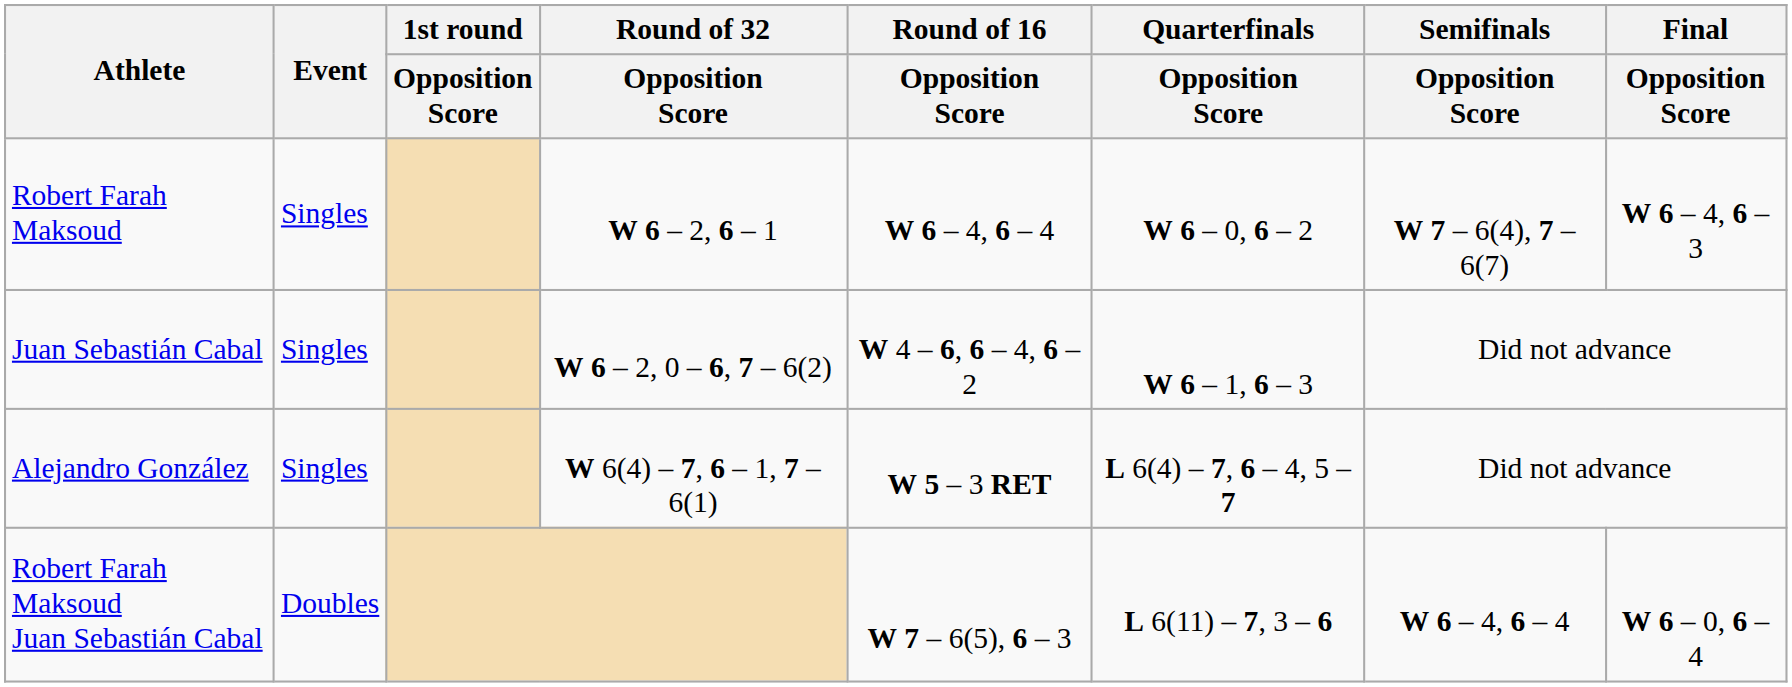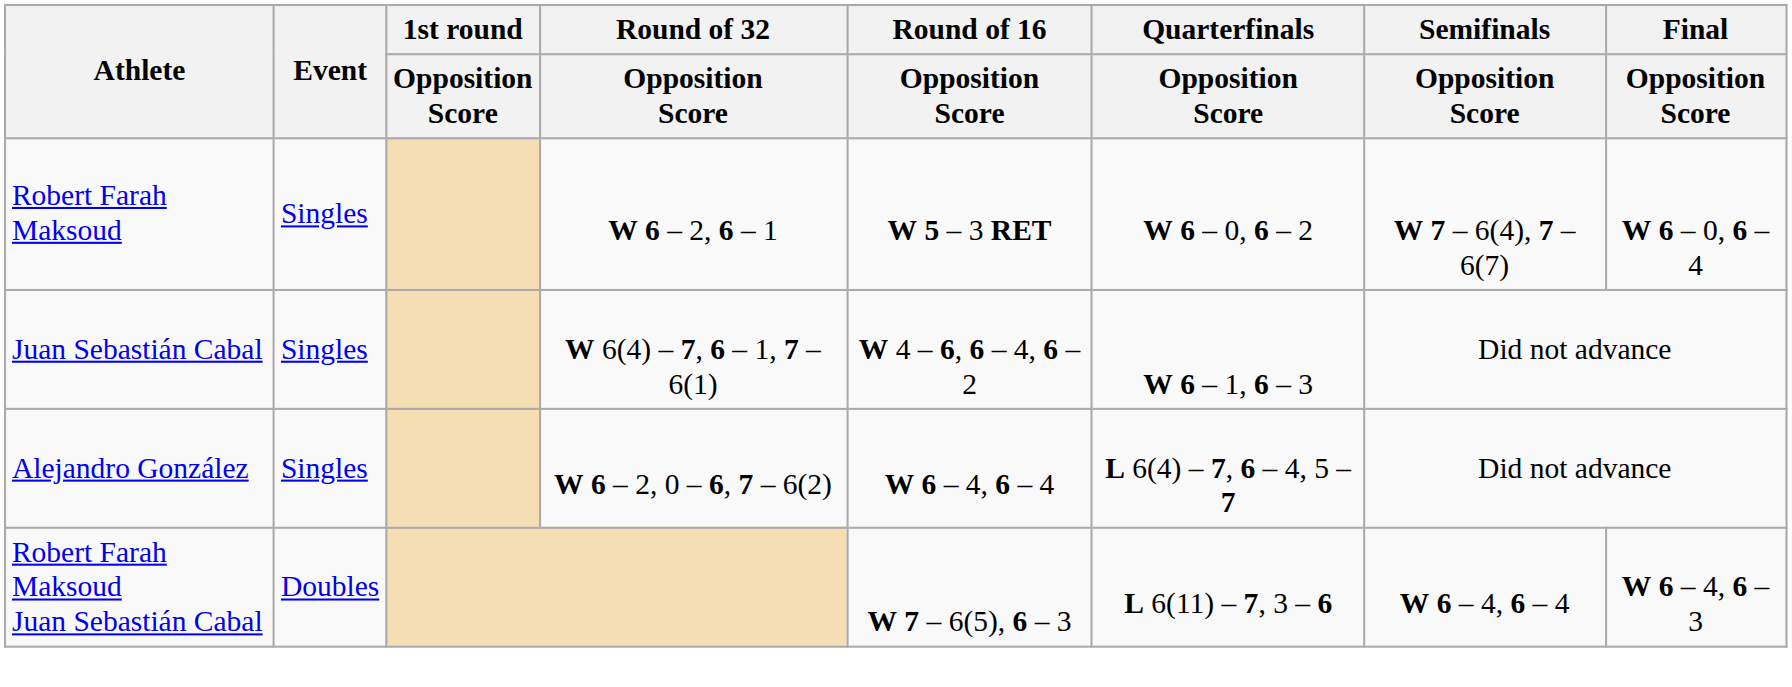(970, 231) W 6 – 4, 6 – 4 -> (970, 231) W 5 – 3 RET
(1696, 231) W 6 – 4, 6 – 3 -> (1696, 248) W 6 – 0, 6 – 4
(693, 366) W 6 – 2, 0 – 6, 7 – 6(2) -> (693, 366) W 6(4) – 7, 6 – 1, 7 – 6(1)
(693, 485) W 6(4) – 7, 6 – 1, 7 – 6(1) -> (693, 485) W 6 – 2, 0 – 6, 7 – 6(2)
(970, 485) W 5 – 3 RET -> (970, 485) W 6 – 4, 6 – 4
(1696, 638) W 6 – 0, 6 – 4 -> (1696, 603) W 6 – 4, 6 – 3
